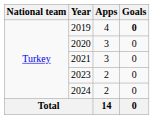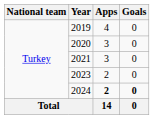(134, 28) bold -> (134, 28) normal
(106, 91) normal -> (106, 91) bold
(134, 91) normal -> (134, 91) bold
